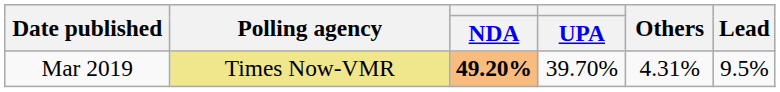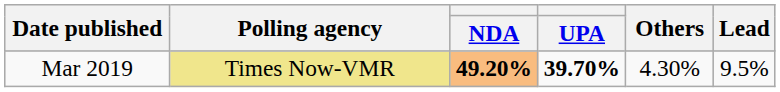(582, 68) normal -> (582, 68) bold
(670, 68) 4.31% -> (670, 68) 4.30%
